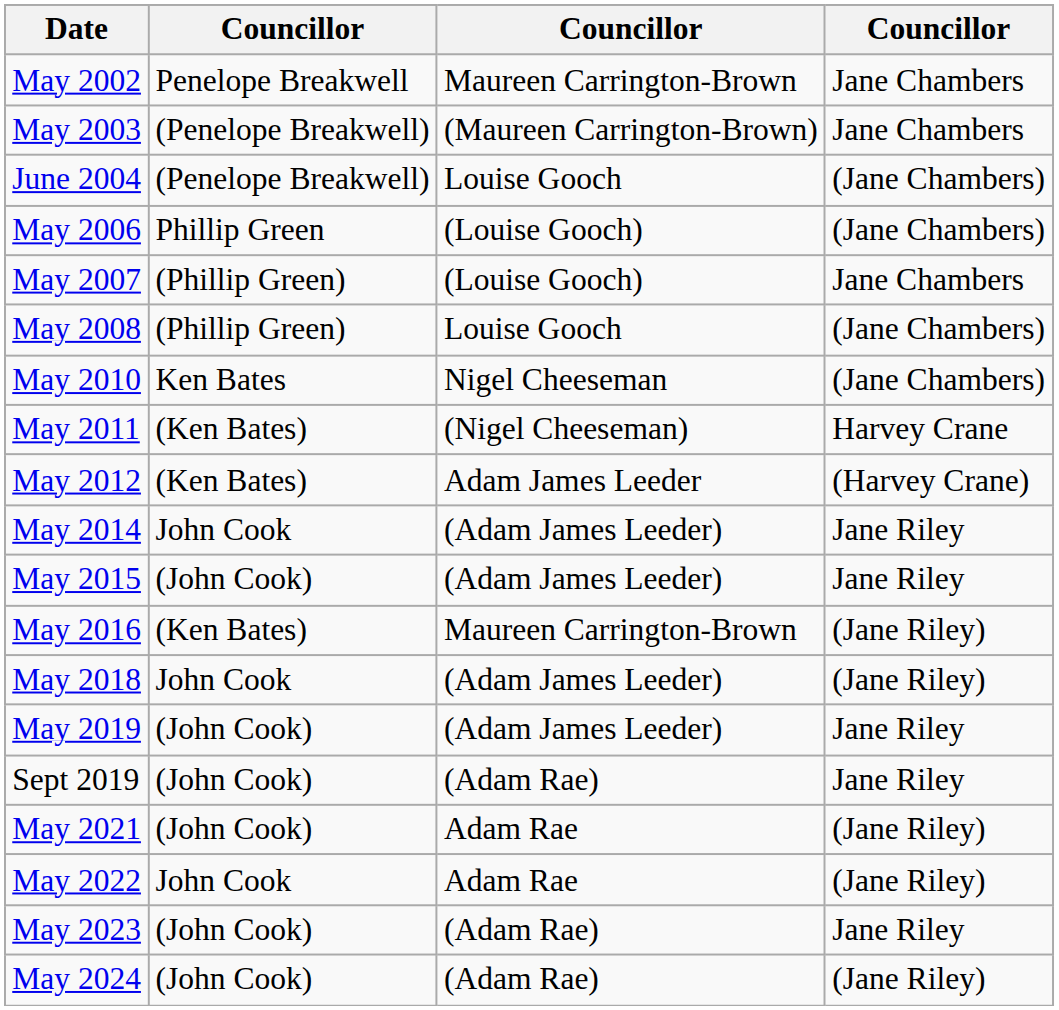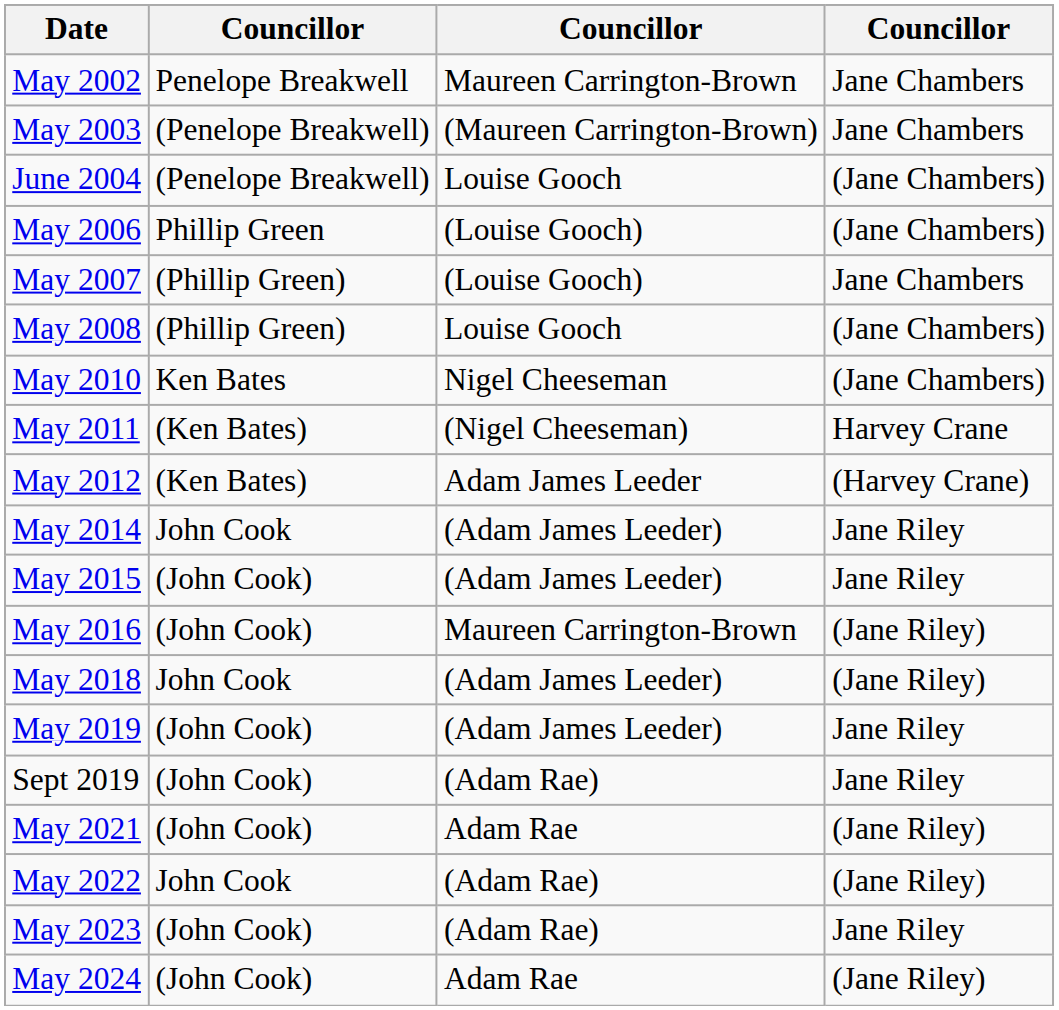(231, 629) (Ken Bates) -> (234, 629) (John Cook)
(511, 879) Adam Rae -> (521, 879) (Adam Rae)
(521, 979) (Adam Rae) -> (511, 979) Adam Rae
